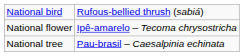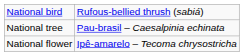rows swapped: (39, 28) <-> (35, 43)
